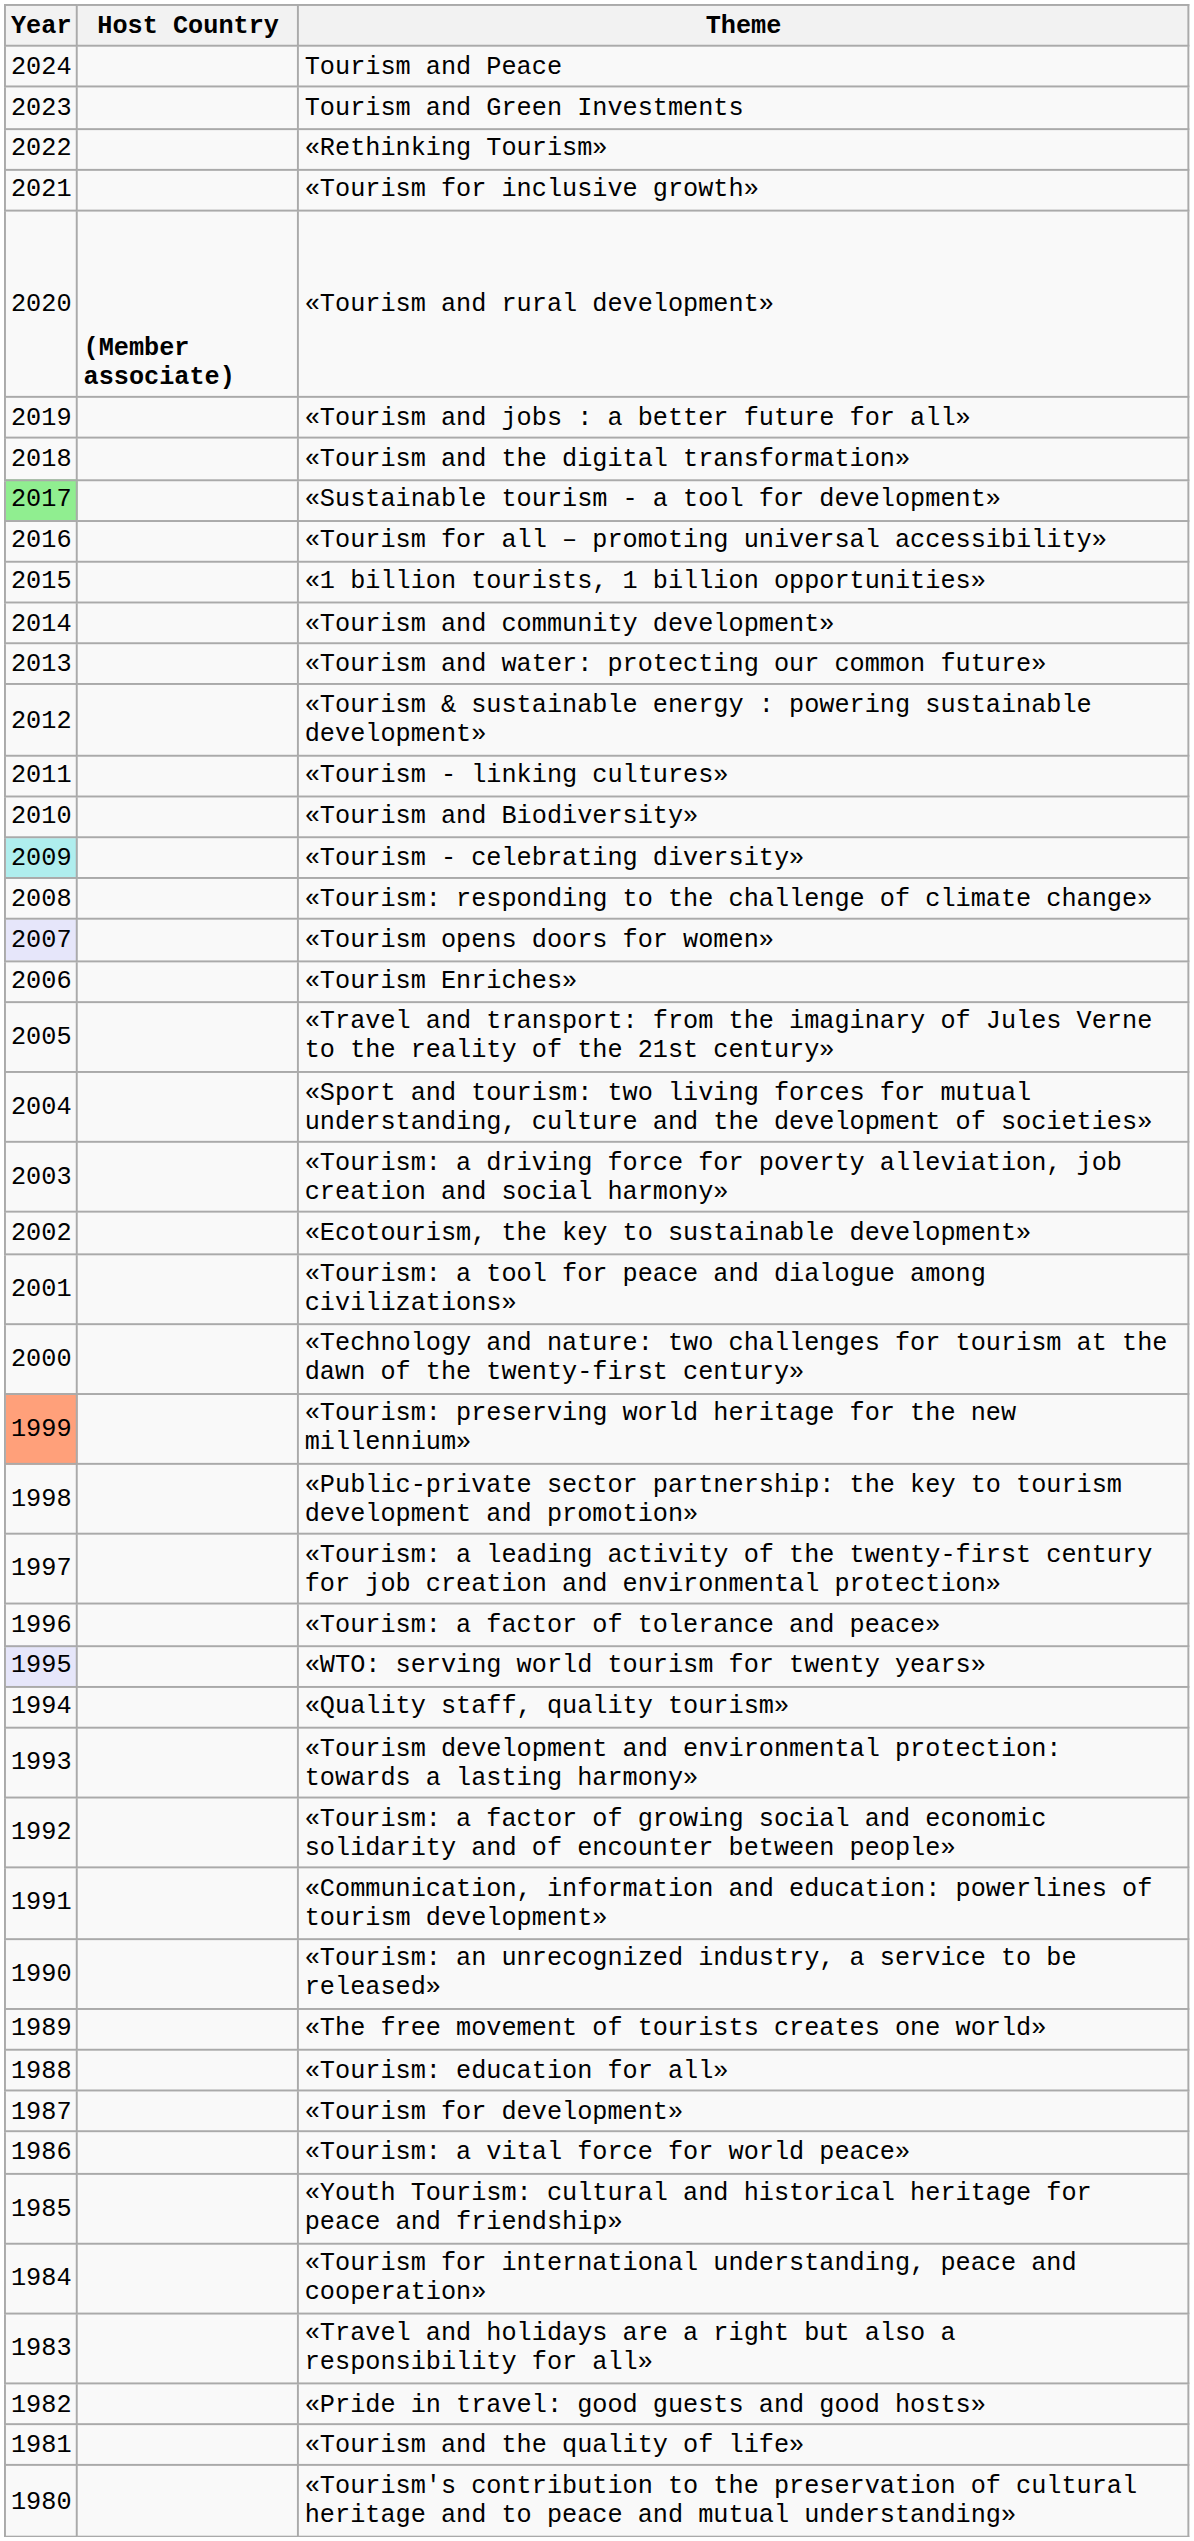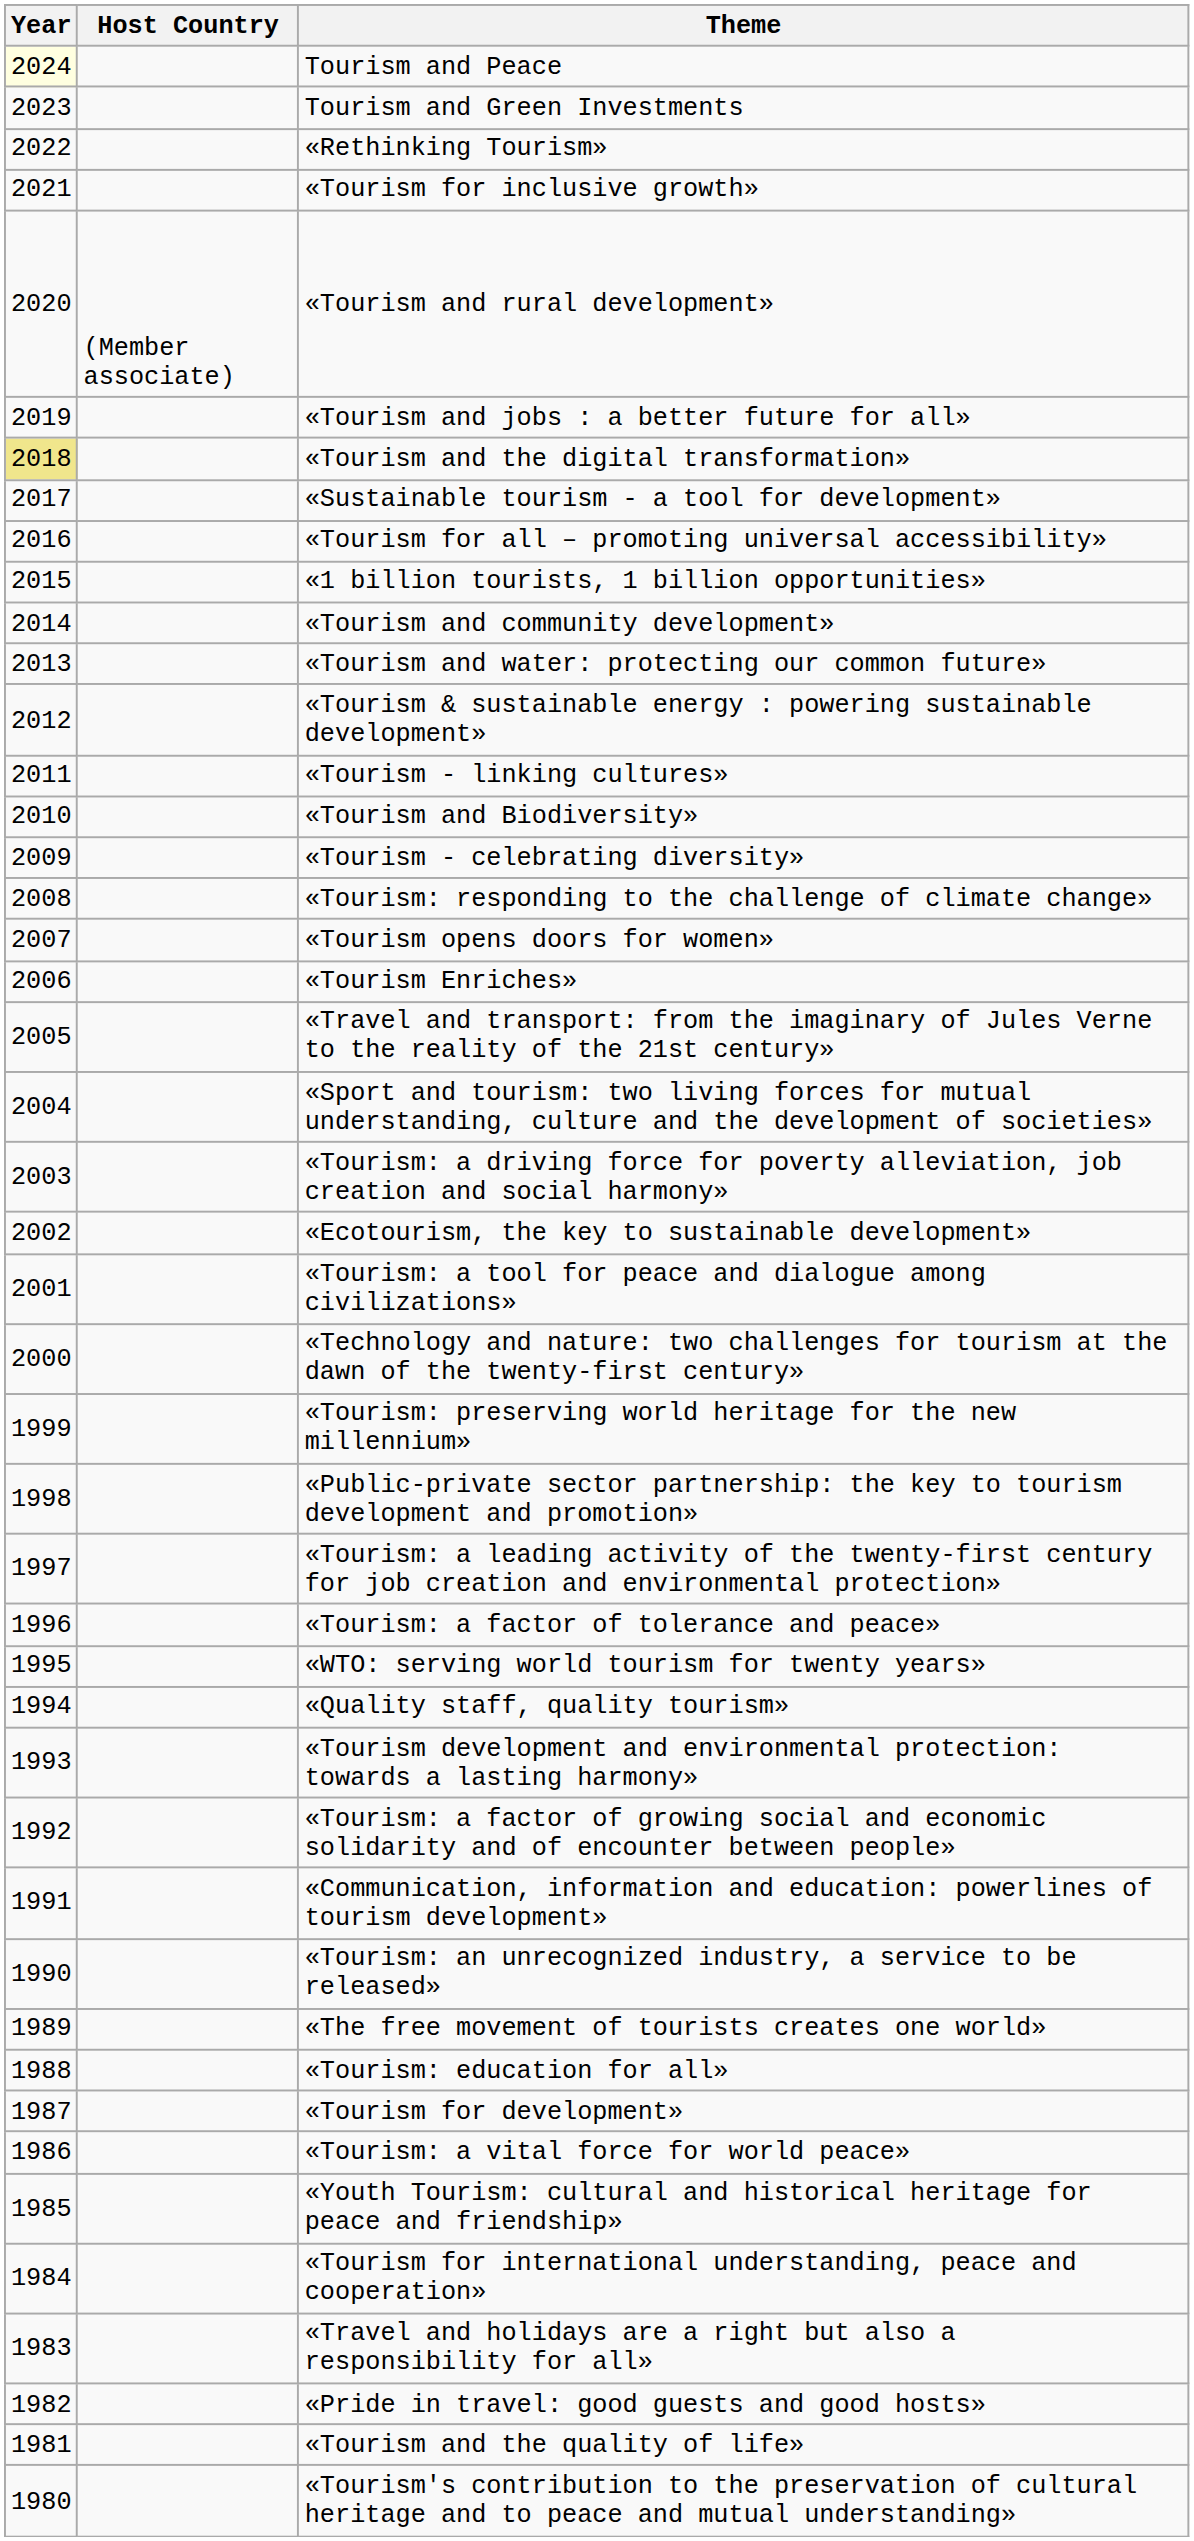(41, 67) no background -> (41, 67) lightyellow background
(159, 362) bold -> (159, 362) normal
(41, 459) no background -> (41, 459) khaki background
(41, 500) lightgreen background -> (41, 500) no background
(41, 858) paleturquoise background -> (41, 858) no background
(41, 940) lavender background -> (41, 940) no background
(41, 1429) lightsalmon background -> (41, 1429) no background
(41, 1666) lavender background -> (41, 1666) no background
